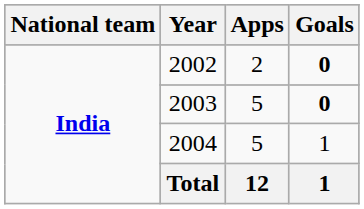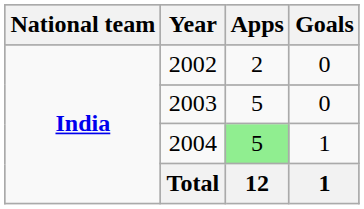(324, 64) bold -> (324, 64) normal
(324, 104) bold -> (324, 104) normal
(257, 143) no background -> (257, 143) lightgreen background
